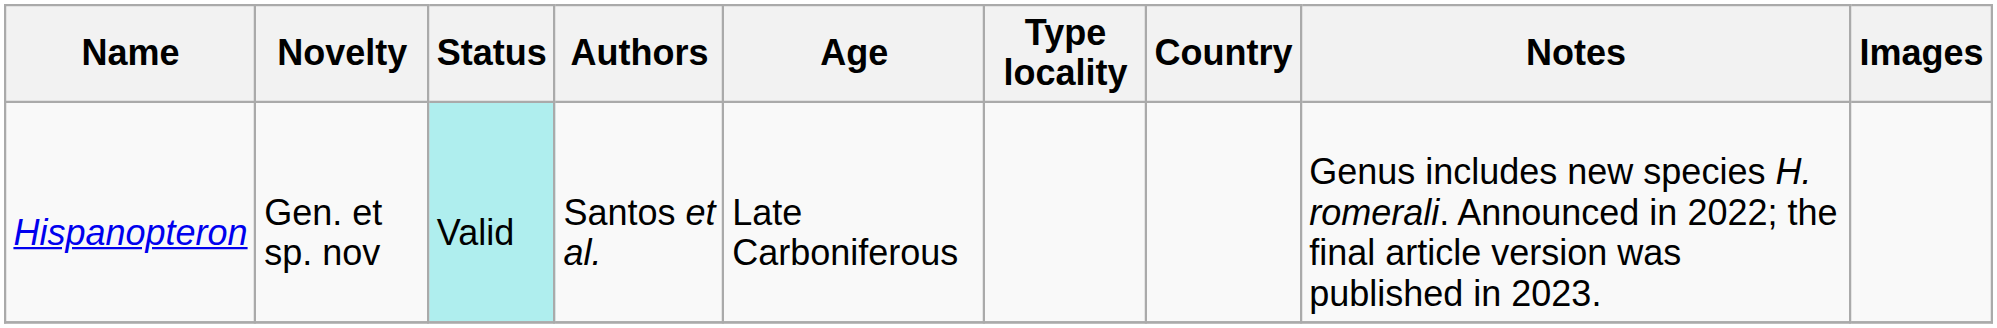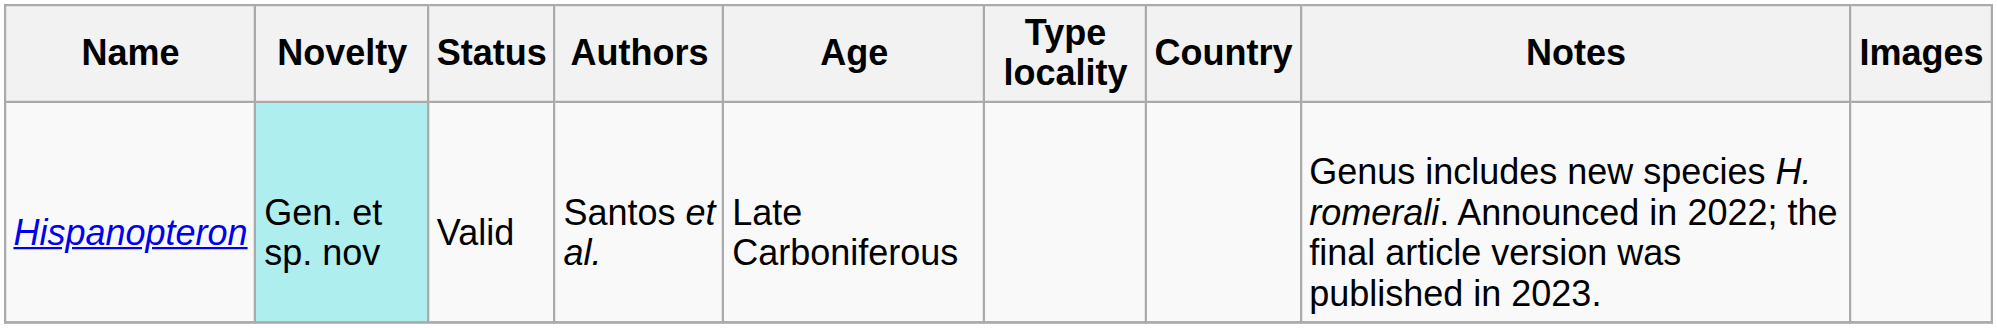(323, 231) no background -> (323, 231) paleturquoise background
(475, 231) paleturquoise background -> (475, 231) no background
